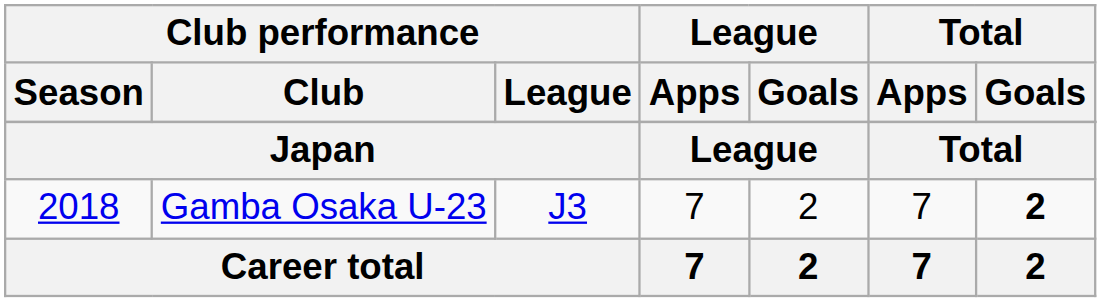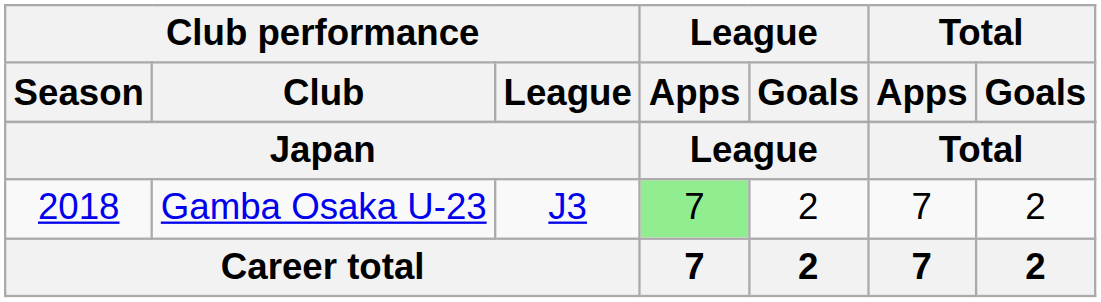(695, 207) no background -> (695, 207) lightgreen background
(1035, 207) bold -> (1035, 207) normal
